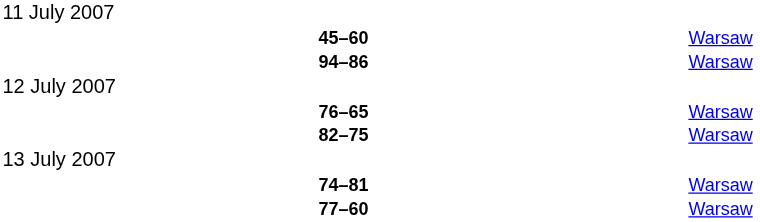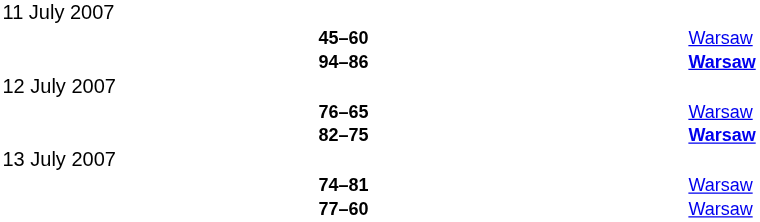(721, 61) normal -> (722, 61) bold
(721, 135) normal -> (722, 135) bold
